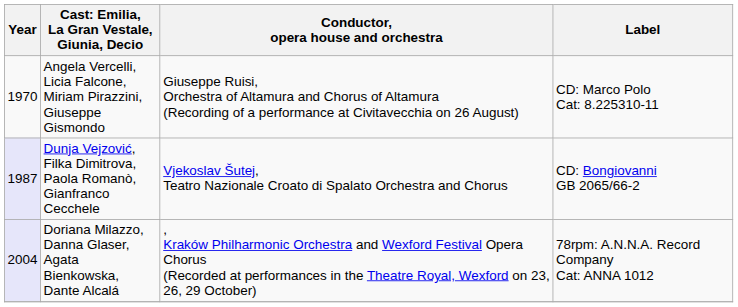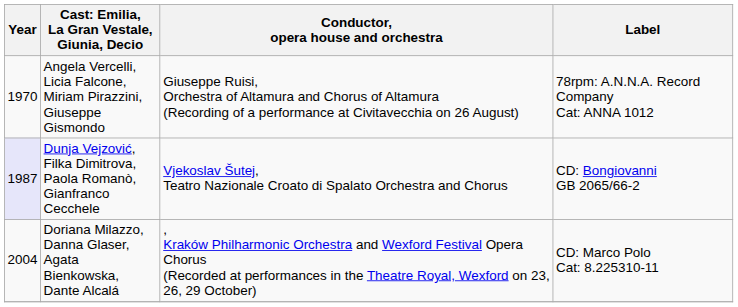(607, 96) CD: Marco Polo Cat: 8.225310-11 -> (628, 96) 78rpm: A.N.N.A. Record Company Cat: ANNA 1012
(22, 260) lavender background -> (22, 260) no background
(628, 260) 78rpm: A.N.N.A. Record Company Cat: ANNA 1012 -> (607, 260) CD: Marco Polo Cat: 8.225310-11
